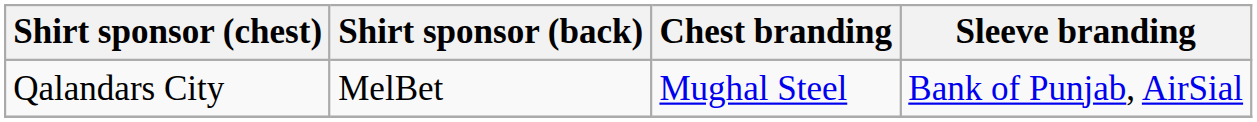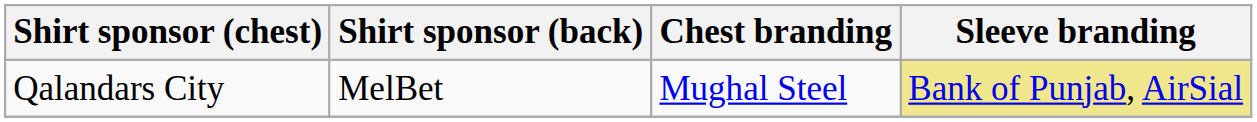(1076, 87) no background -> (1076, 87) khaki background
